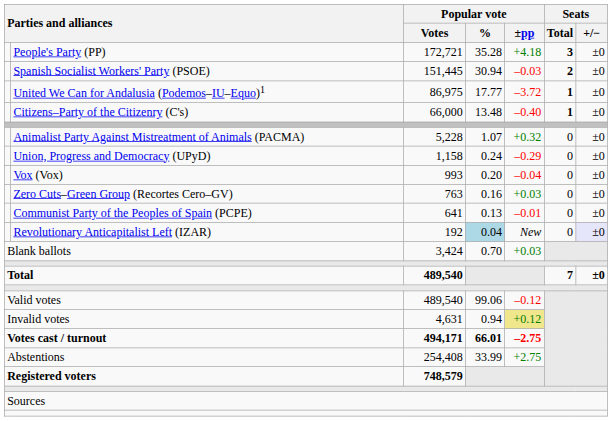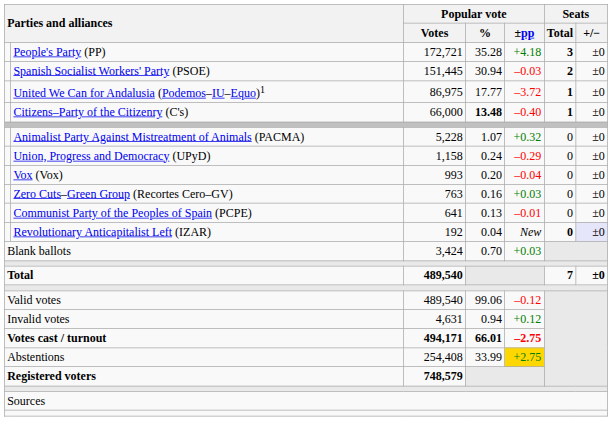(488, 112) normal -> (488, 112) bold
(491, 232) lightblue background -> (491, 232) no background
(570, 232) normal -> (570, 232) bold
(527, 319) khaki background -> (527, 319) no background
(527, 357) no background -> (527, 357) gold background
